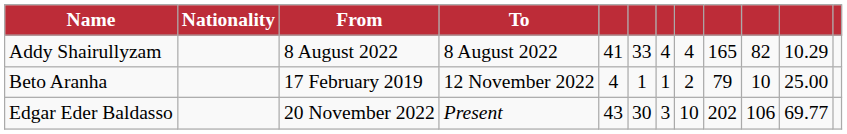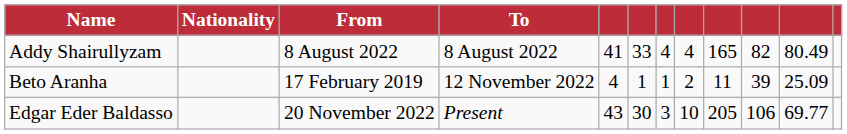(806, 50) 10.29 -> (806, 50) 80.49
(722, 81) 79 -> (722, 81) 11
(761, 81) 10 -> (761, 81) 39
(806, 81) 25.00 -> (806, 81) 25.09
(722, 112) 202 -> (722, 112) 205
